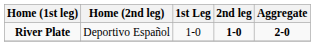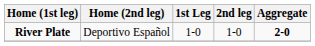(234, 31) bold -> (234, 31) normal
